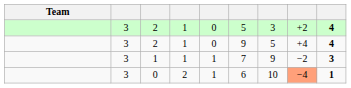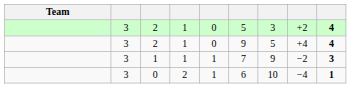(302, 75) lightsalmon background -> (302, 75) no background
